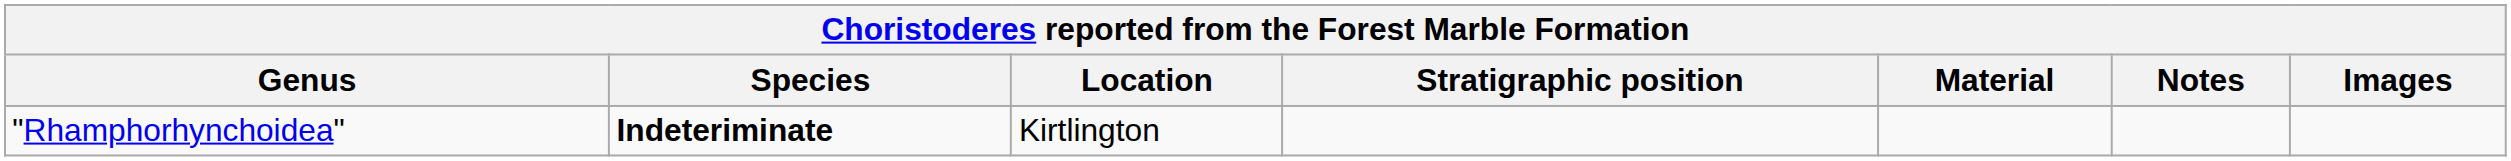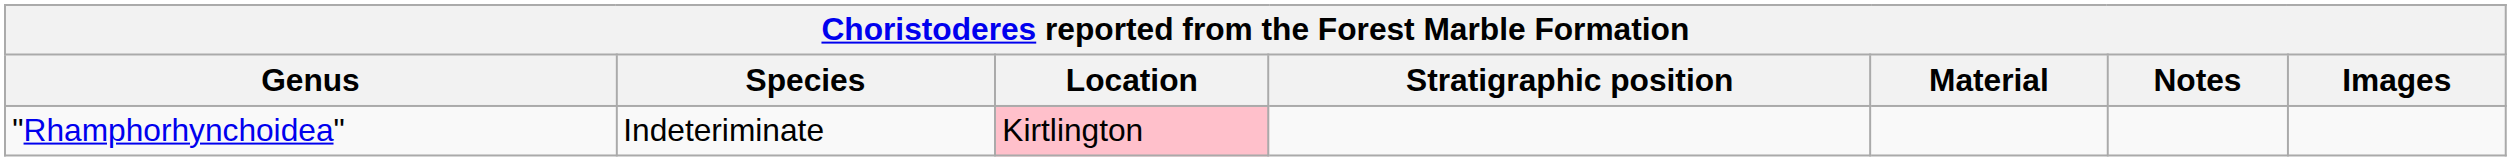(725, 130) bold -> (724, 130) normal
(1089, 130) no background -> (1073, 130) pink background
